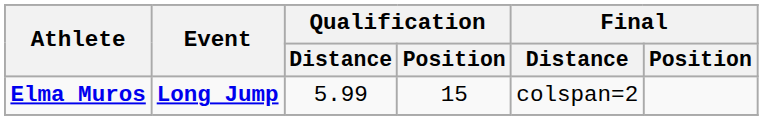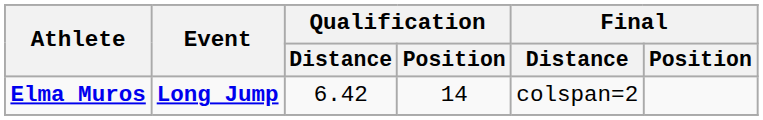(341, 95) 5.99 -> (341, 95) 6.42
(454, 95) 15 -> (454, 95) 14
